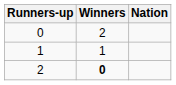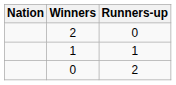columns swapped: (149, 13) <-> (40, 13)
(102, 70) bold -> (73, 70) normal
